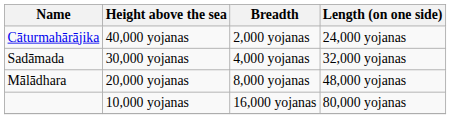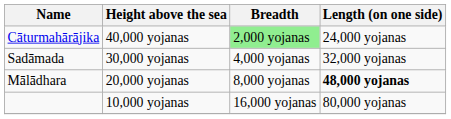(271, 37) no background -> (271, 37) lightgreen background
(364, 80) normal -> (366, 80) bold
